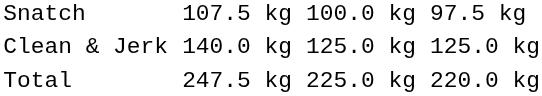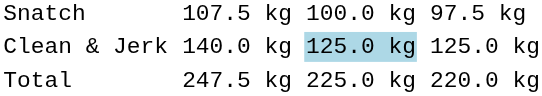(361, 47) no background -> (361, 47) lightblue background
